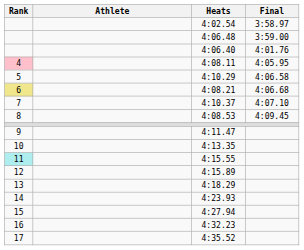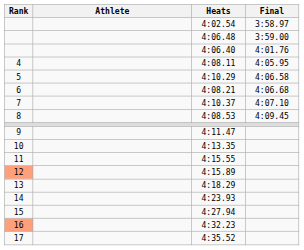(19, 63) pink background -> (19, 63) no background
(19, 90) khaki background -> (19, 90) no background
(19, 159) paleturquoise background -> (19, 159) no background
(19, 172) no background -> (19, 172) lightsalmon background
(19, 225) no background -> (19, 225) lightsalmon background
